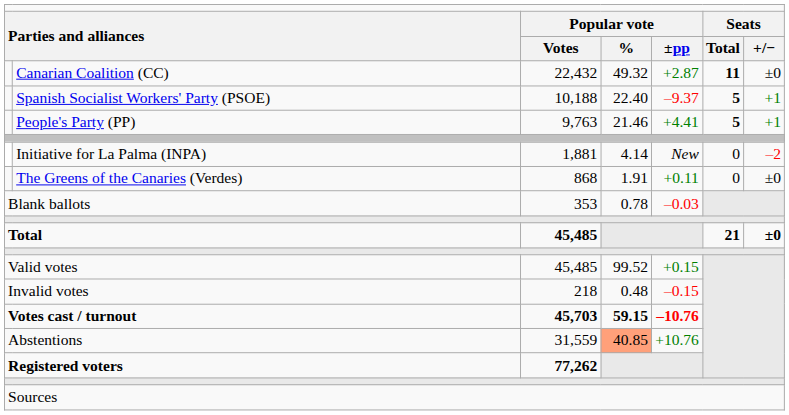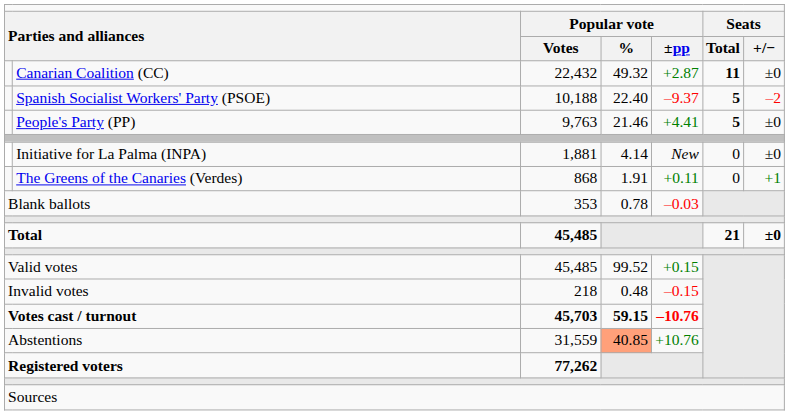(773, 97) +1 -> (773, 97) –2
(773, 122) +1 -> (773, 122) ±0
(773, 154) –2 -> (773, 154) ±0
(773, 178) ±0 -> (773, 178) +1
